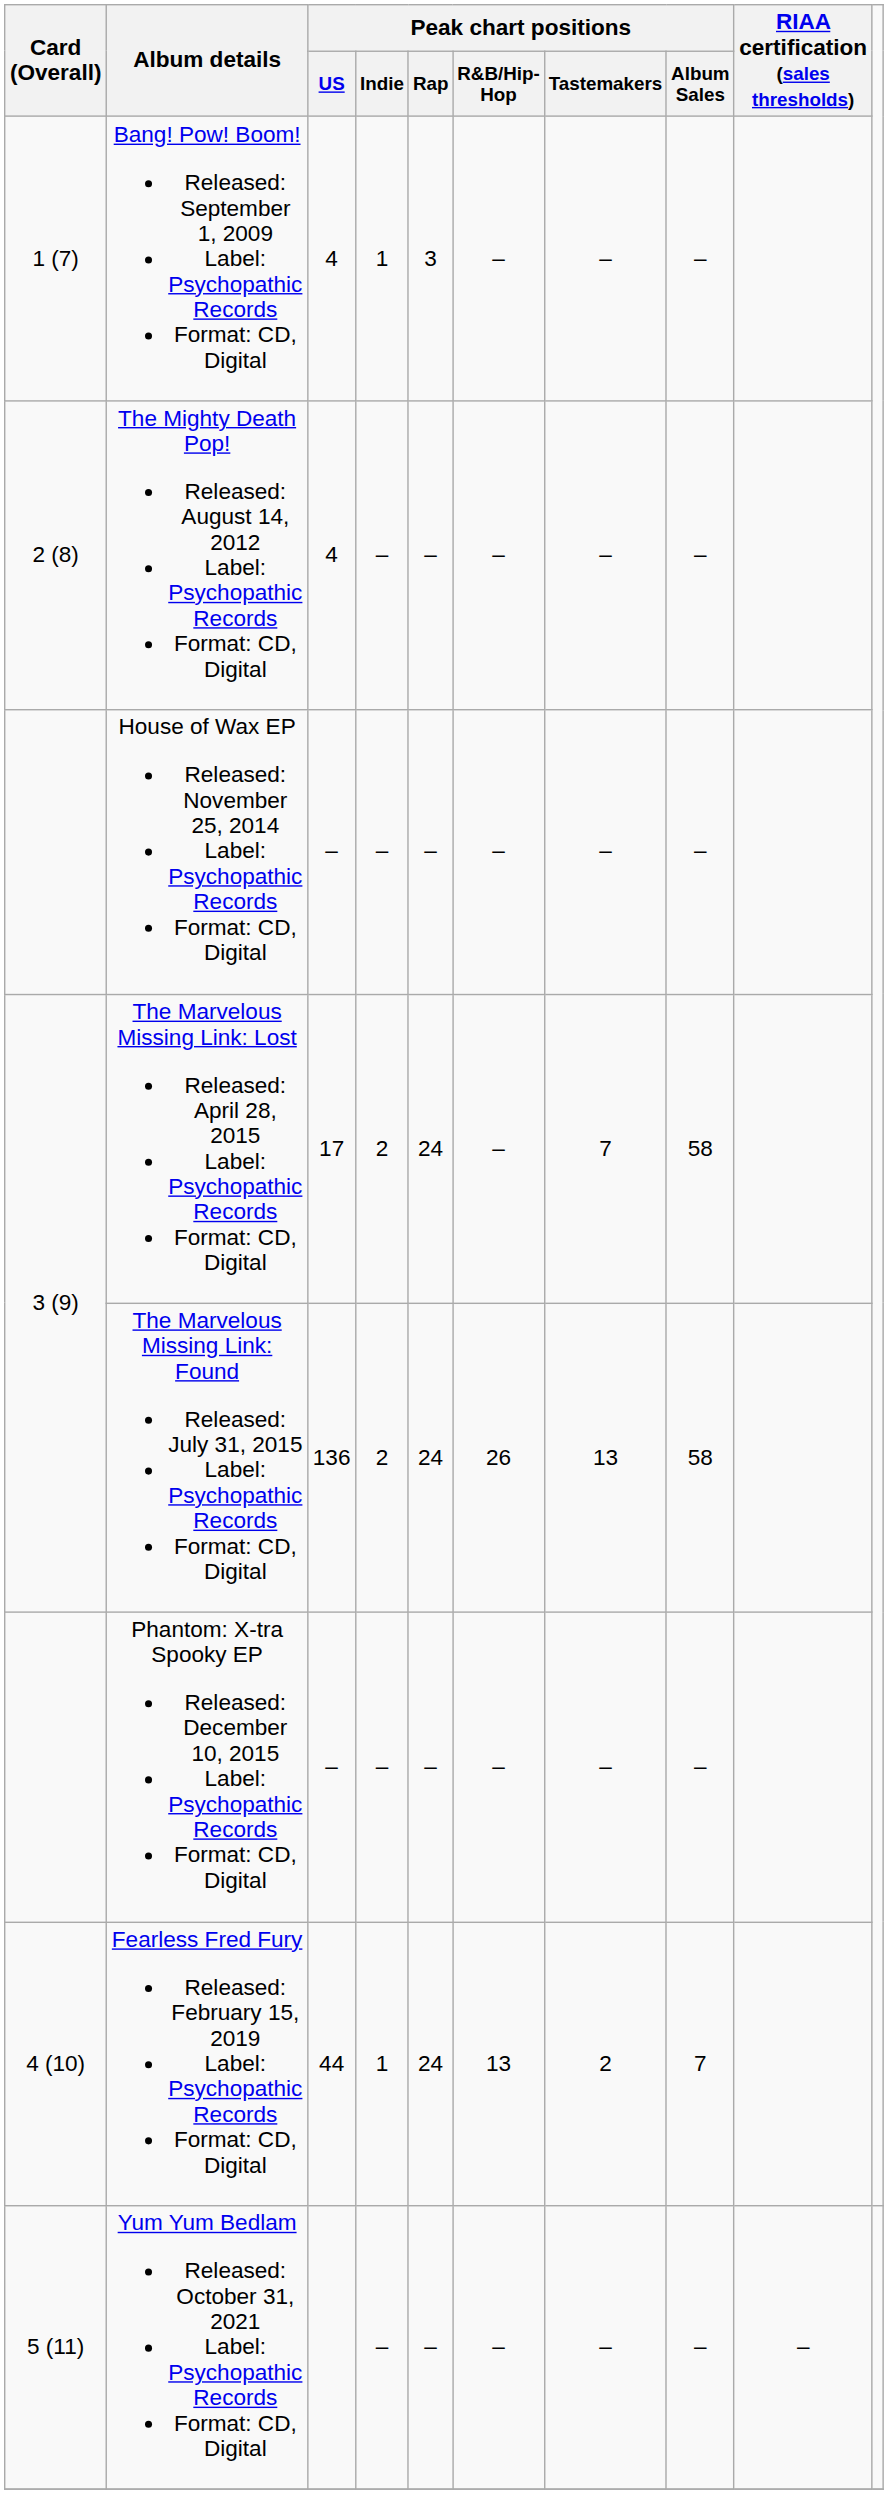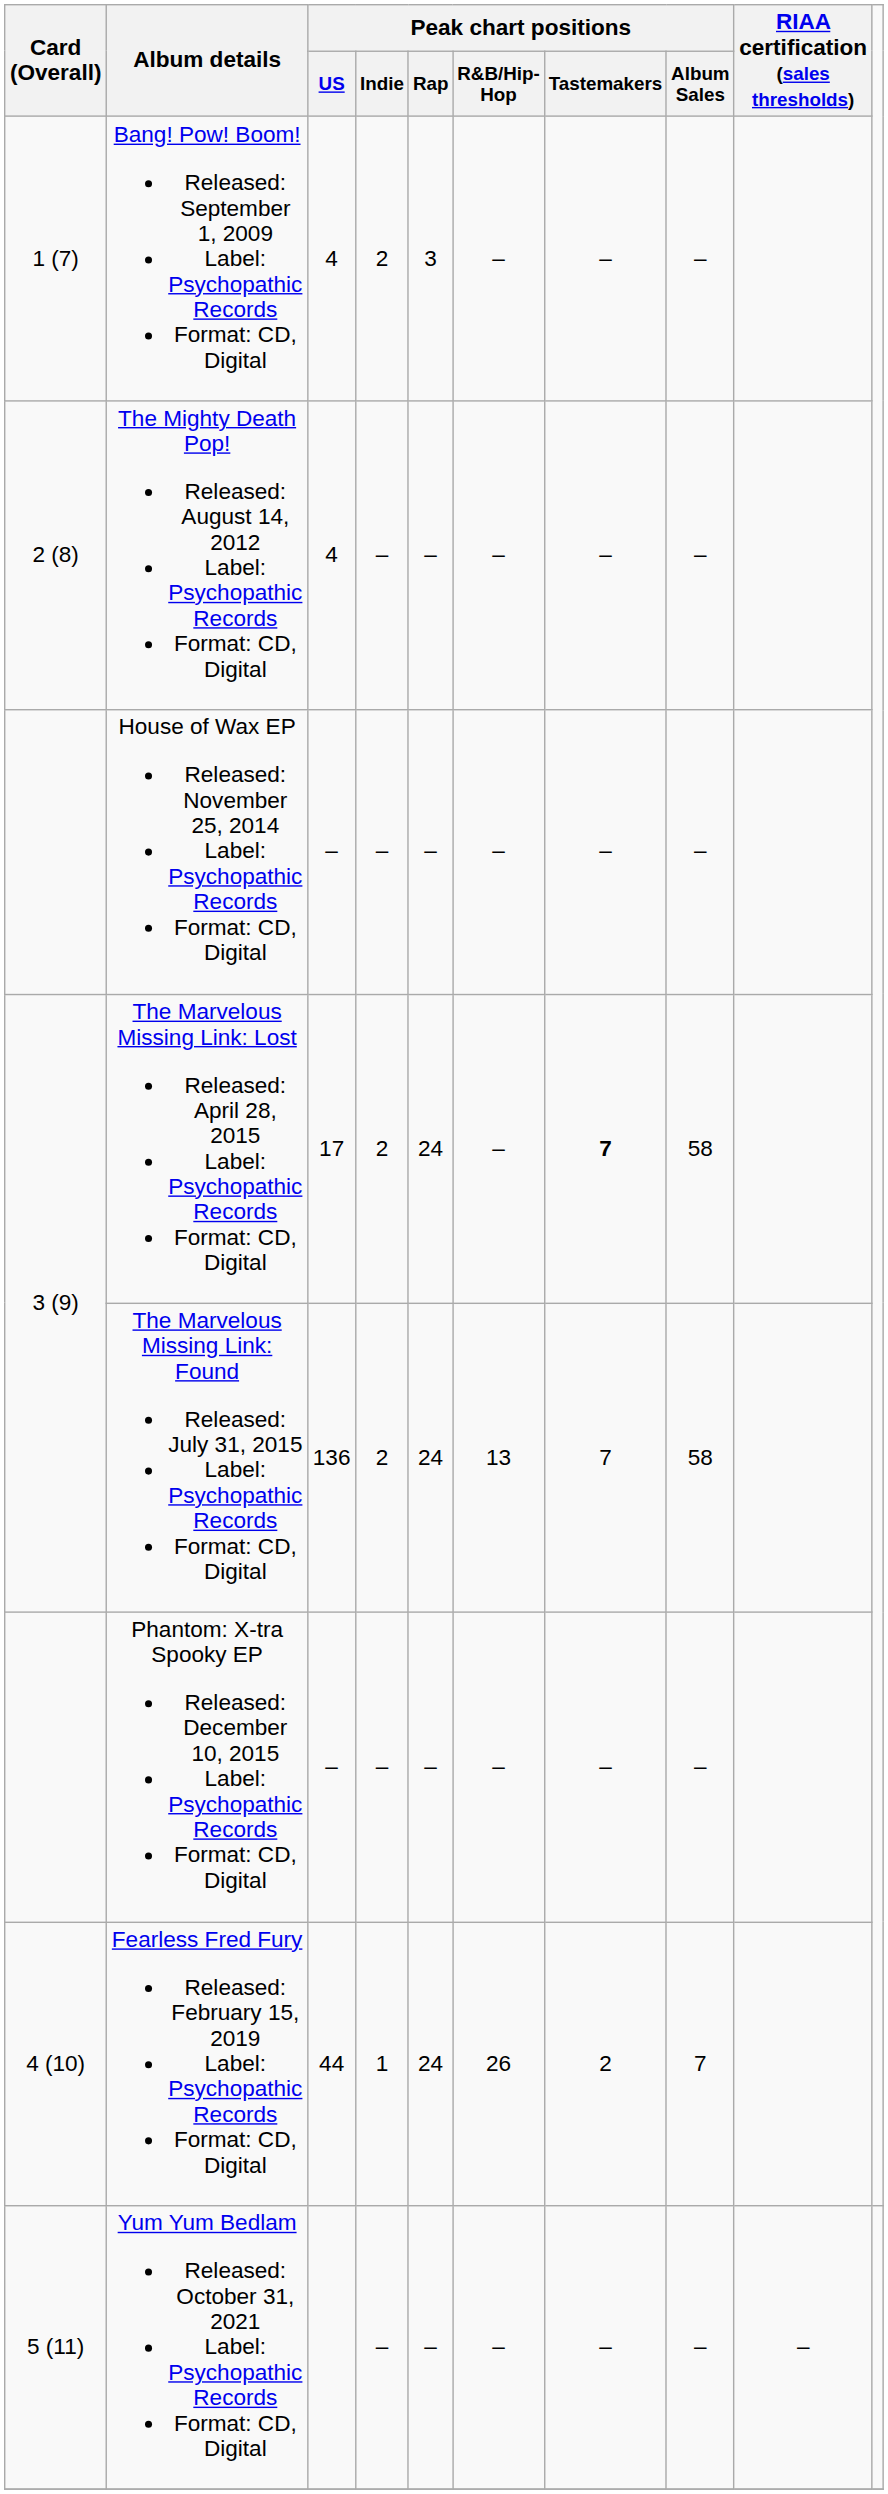(382, 258) 1 -> (382, 258) 2
(605, 1148) normal -> (605, 1148) bold
(499, 1457) 26 -> (499, 1457) 13
(605, 1457) 13 -> (605, 1457) 7
(499, 2063) 13 -> (499, 2063) 26
